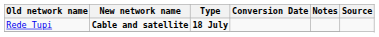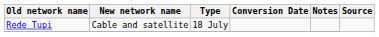(140, 25) bold -> (140, 25) normal
(210, 25) bold -> (210, 25) normal
